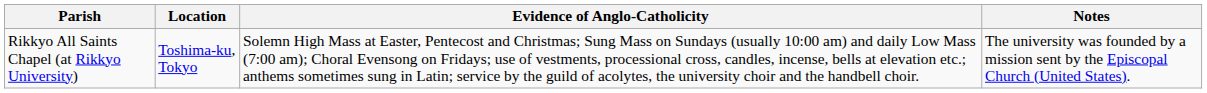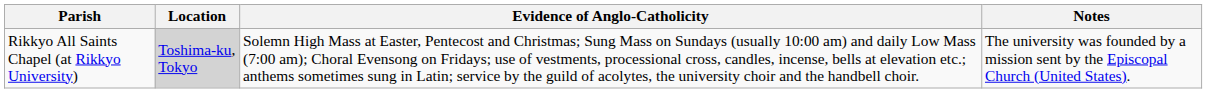(197, 58) no background -> (197, 58) lightgrey background
